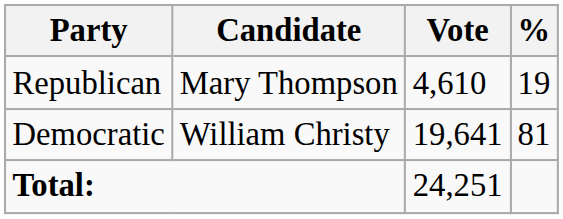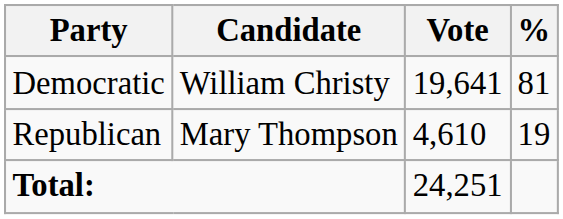rows swapped: (89, 133) <-> (87, 82)
